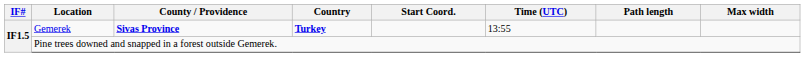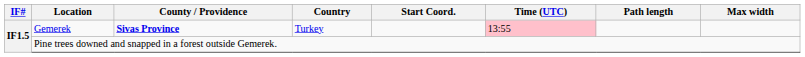(310, 28) bold -> (309, 28) normal
(499, 28) no background -> (499, 28) pink background
